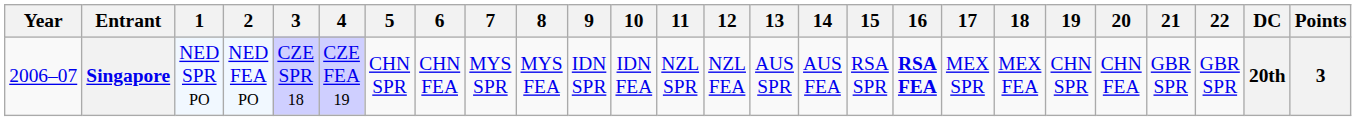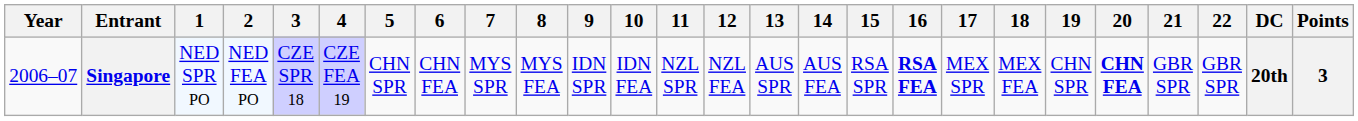(1121, 75) normal -> (1122, 75) bold
